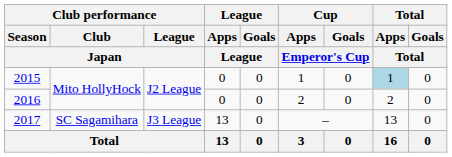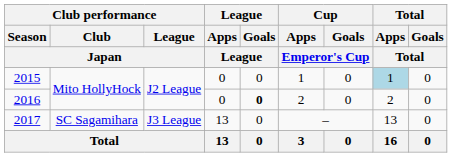(259, 99) normal -> (259, 99) bold
